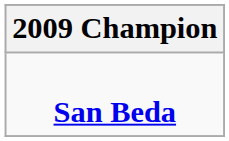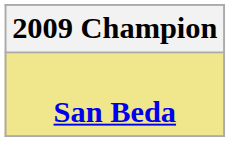(115, 111) no background -> (115, 111) khaki background
